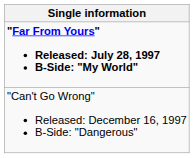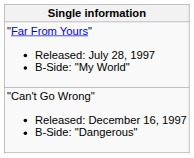(97, 49) bold -> (97, 49) normal
